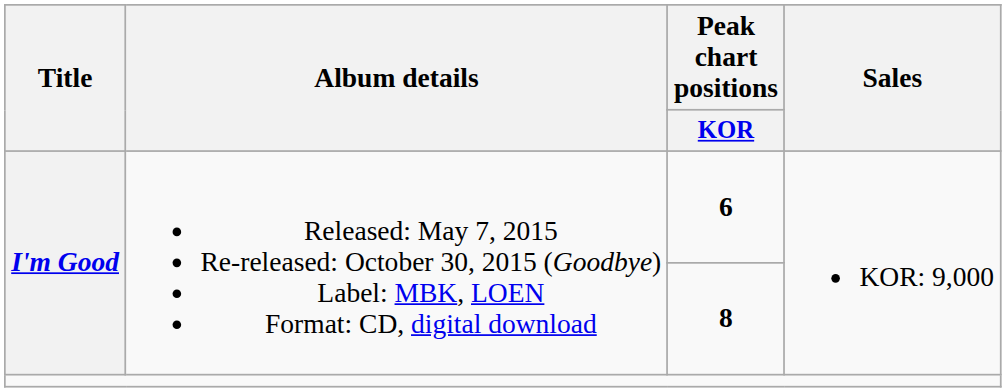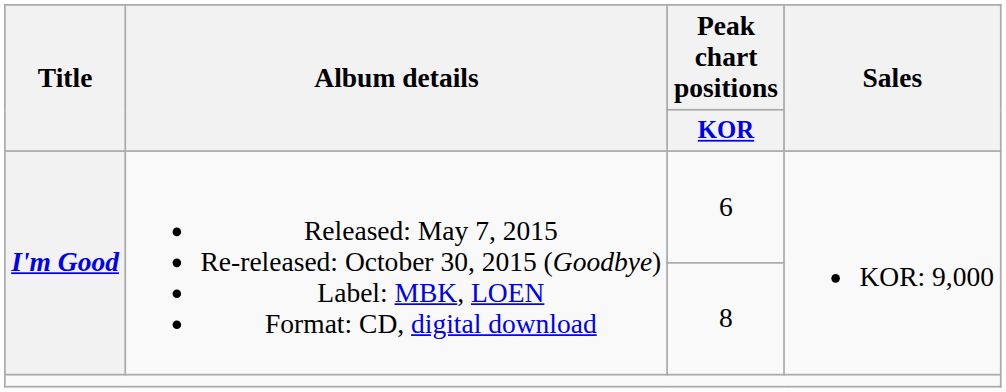(726, 206) bold -> (726, 206) normal
(726, 317) bold -> (726, 317) normal
